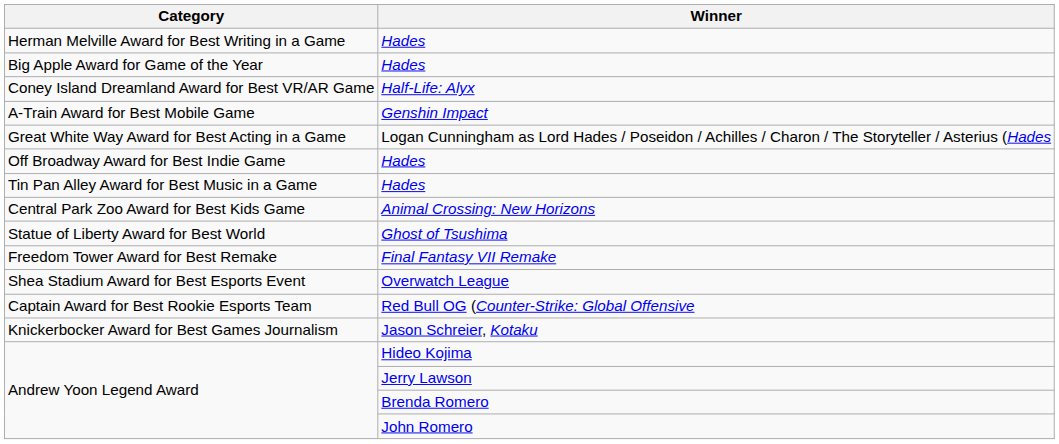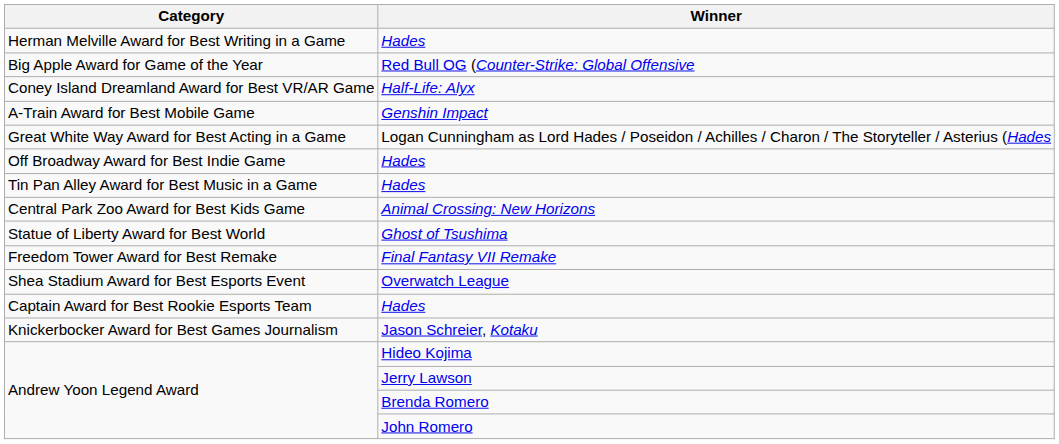(403, 64) Hades -> (538, 64) Red Bull OG (Counter-Strike: Global Offensive
(538, 305) Red Bull OG (Counter-Strike: Global Offensive -> (403, 305) Hades
